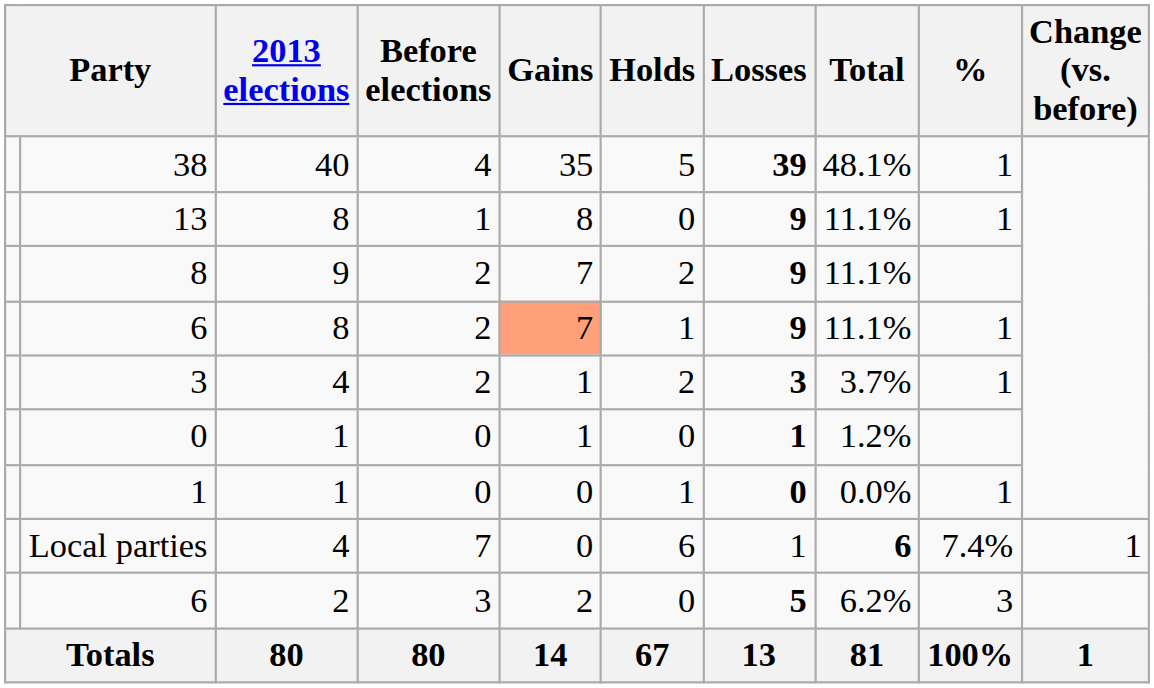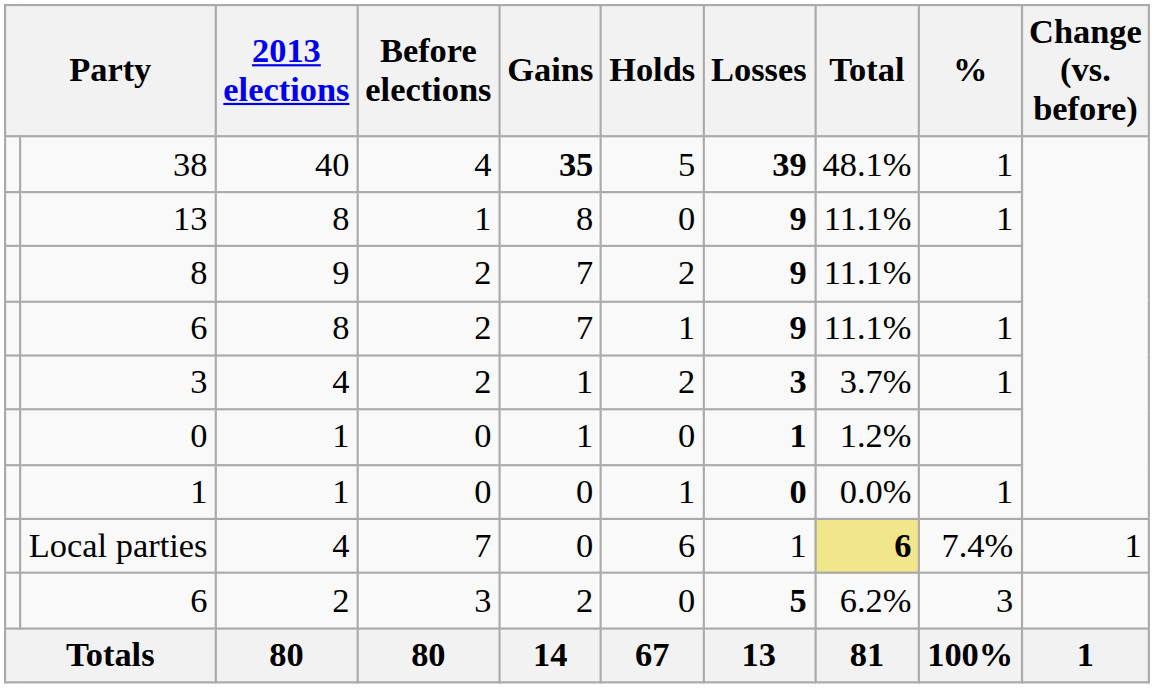(576, 163) normal -> (576, 163) bold
(585, 327) lightsalmon background -> (585, 327) no background
(903, 545) no background -> (903, 545) khaki background
